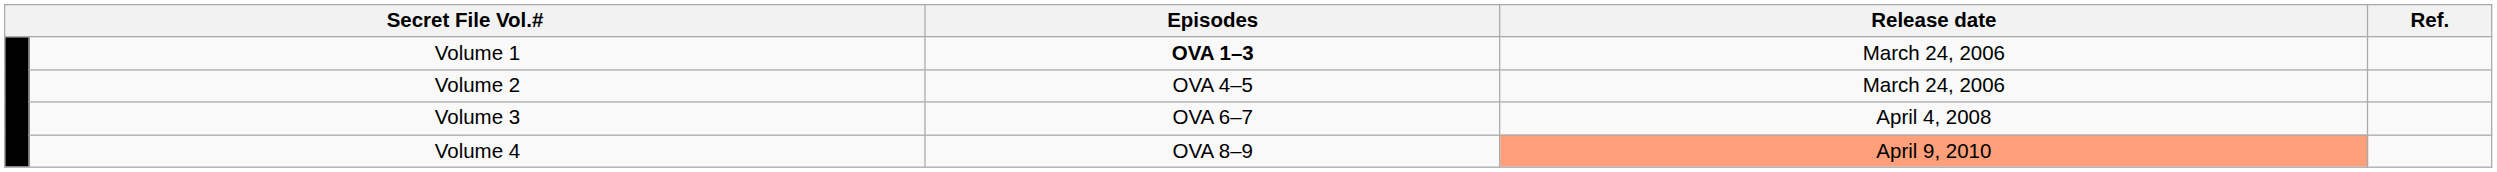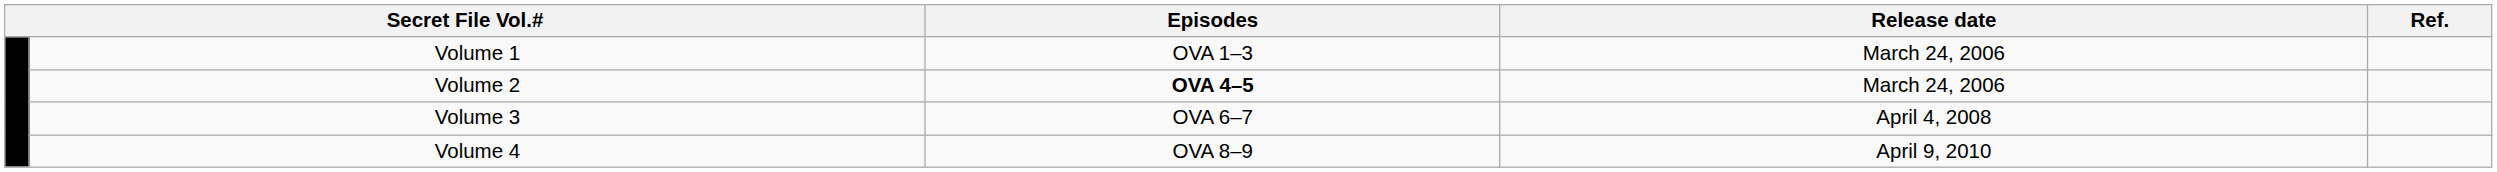(1213, 53) bold -> (1213, 53) normal
(1213, 85) normal -> (1213, 85) bold
(1934, 150) lightsalmon background -> (1934, 150) no background
